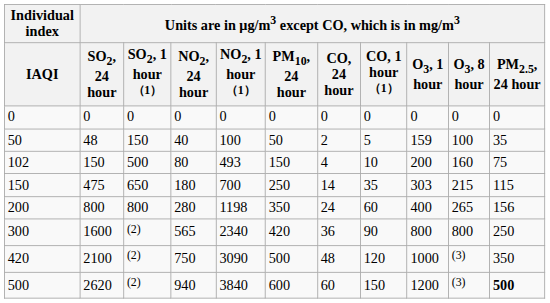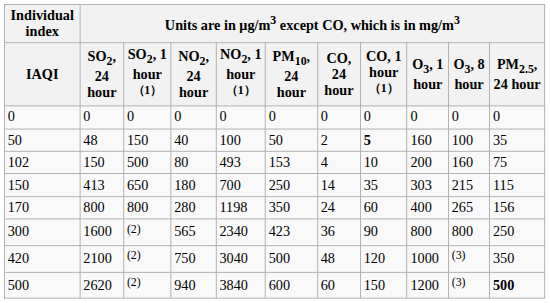(367, 140) normal -> (367, 140) bold
(421, 140) 159 -> (421, 140) 160
(279, 162) 150 -> (279, 162) 153
(94, 185) 475 -> (94, 185) 413
(18, 207) 200 -> (18, 207) 170
(279, 232) 420 -> (279, 232) 423
(234, 258) 3090 -> (234, 258) 3040
